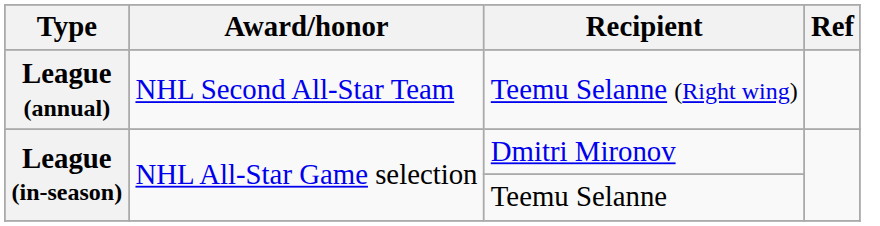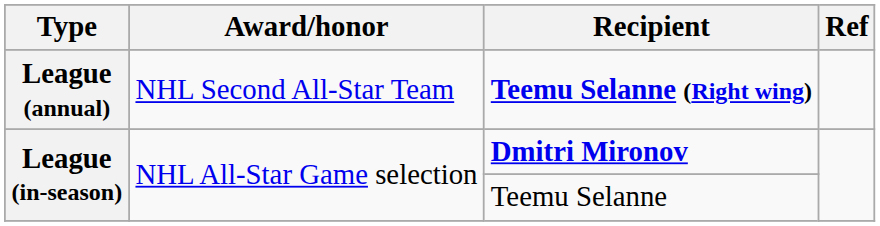(644, 89) normal -> (651, 89) bold
(583, 151) normal -> (589, 151) bold
